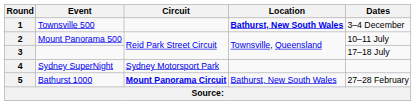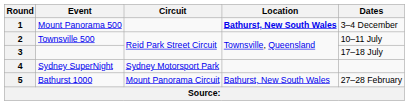(66, 24) Townsville 500 -> (80, 24) Mount Panorama 500
(80, 38) Mount Panorama 500 -> (66, 38) Townsville 500
(176, 79) bold -> (173, 79) normal
